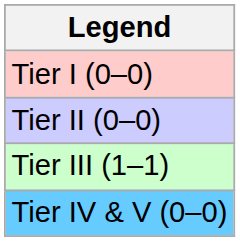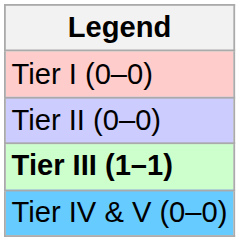(90, 166) normal -> (92, 166) bold
